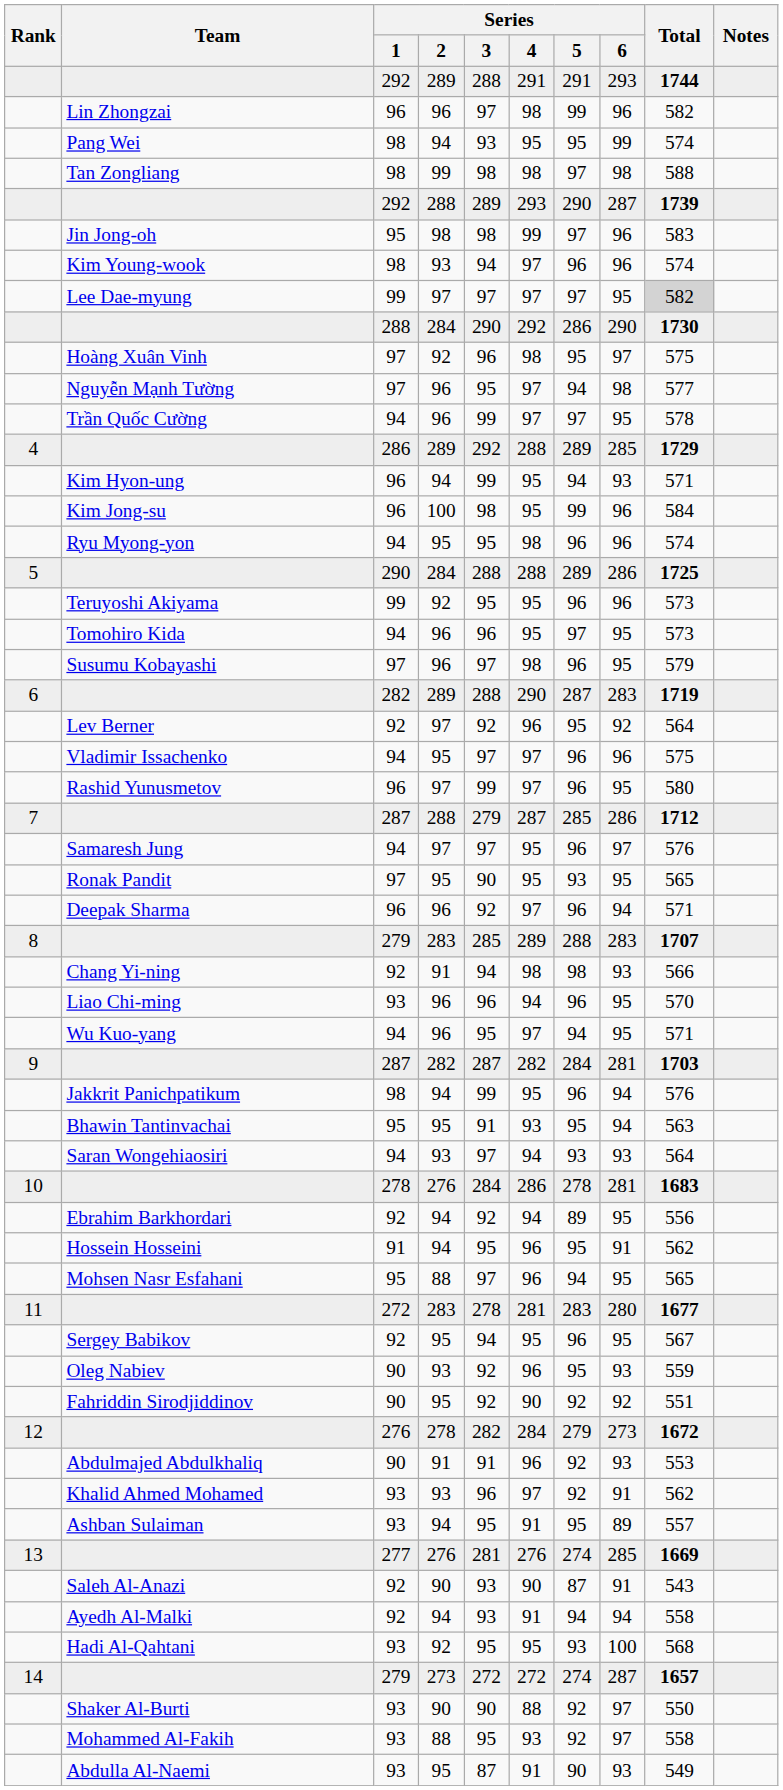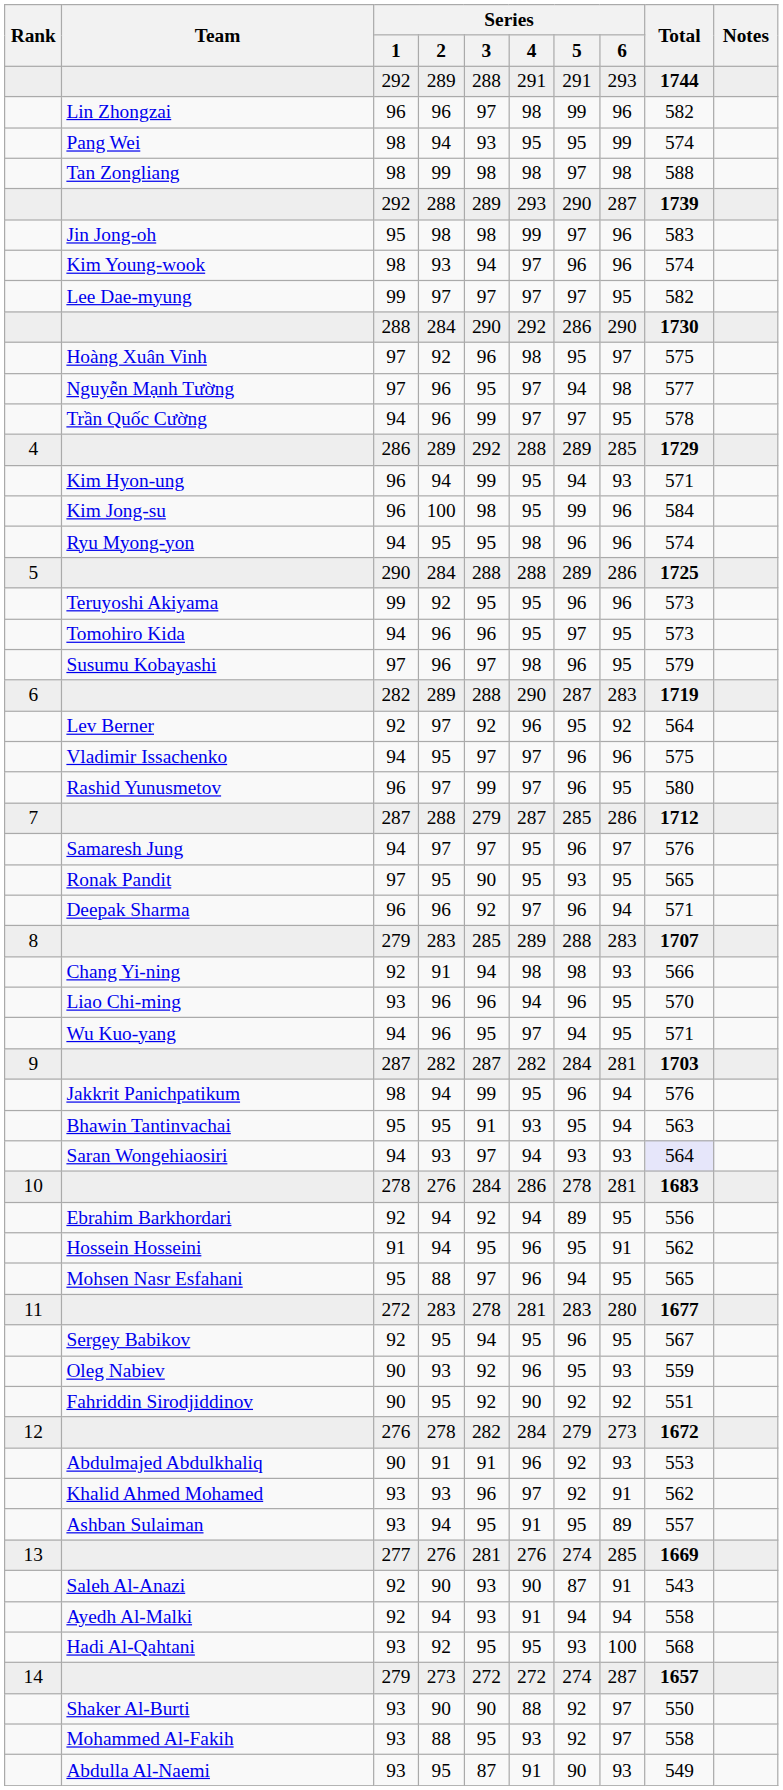(679, 296) lightgrey background -> (679, 296) no background
(679, 1155) no background -> (679, 1155) lavender background
